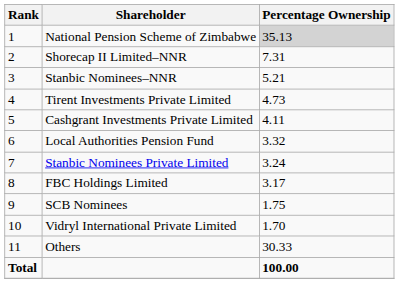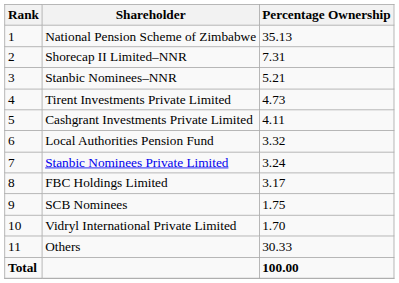(277, 36) lightgrey background -> (277, 36) no background
